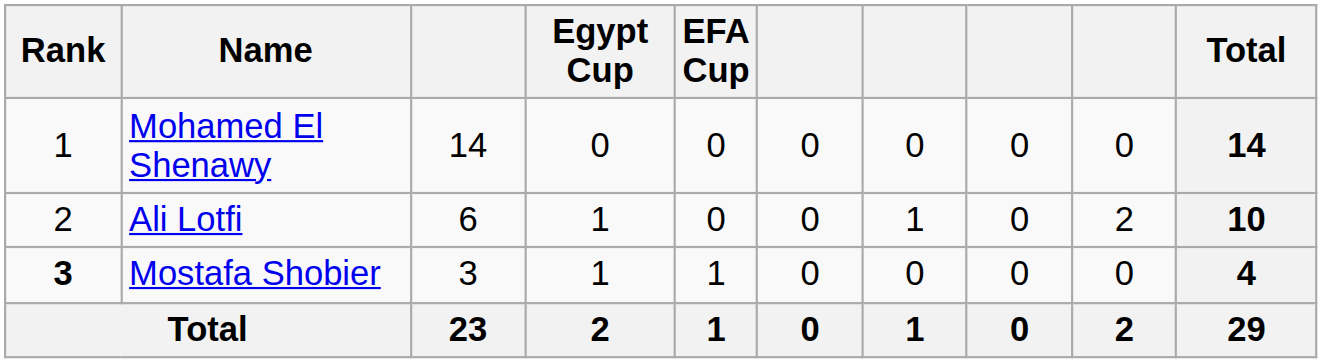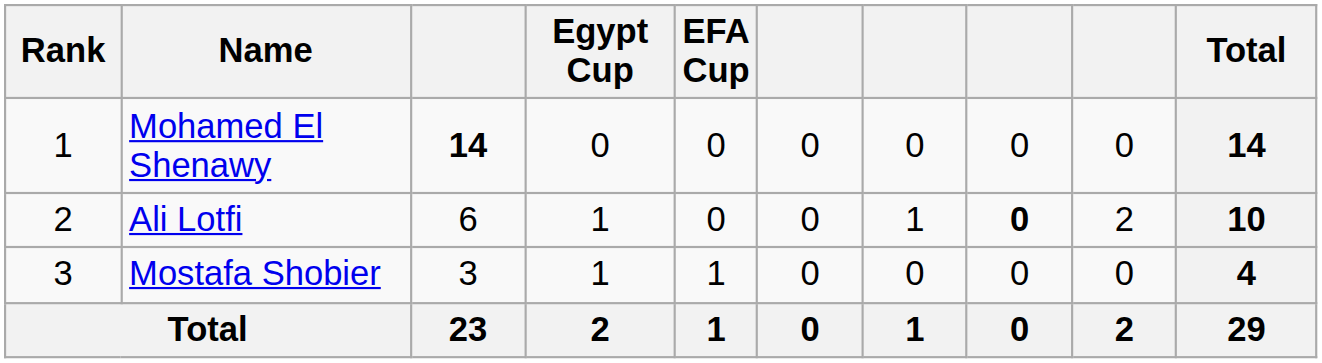(468, 145) normal -> (468, 145) bold
(1020, 219) normal -> (1020, 219) bold
(63, 274) bold -> (63, 274) normal
